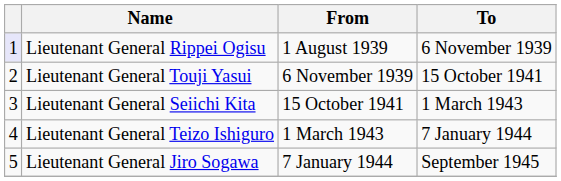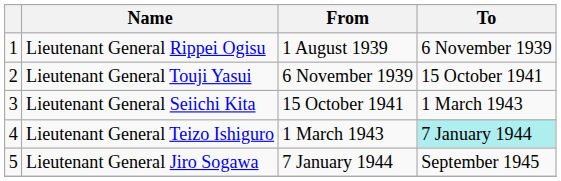(13, 47) lavender background -> (13, 47) no background
(476, 133) no background -> (476, 133) paleturquoise background
